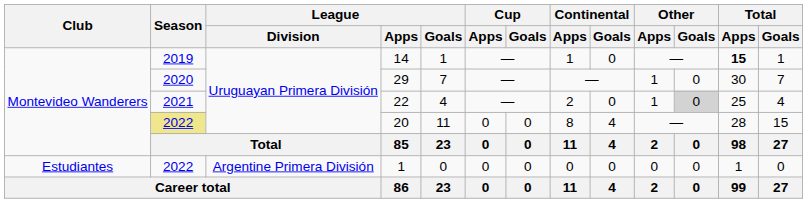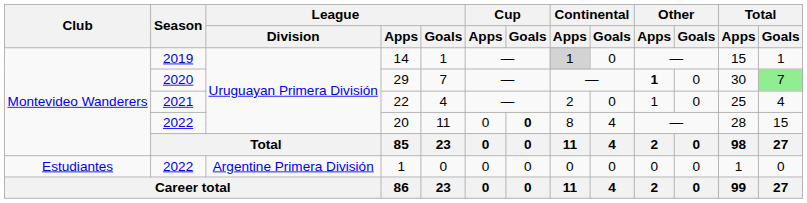(570, 58) no background -> (570, 58) lightgrey background
(738, 58) bold -> (738, 58) normal
(654, 79) normal -> (654, 79) bold
(781, 79) no background -> (781, 79) lightgreen background
(696, 101) lightgrey background -> (696, 101) no background
(178, 123) khaki background -> (178, 123) no background
(528, 123) normal -> (528, 123) bold
